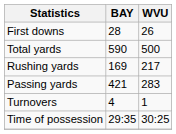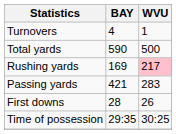rows swapped: (36, 31) <-> (32, 102)
(151, 66) no background -> (151, 66) pink background
